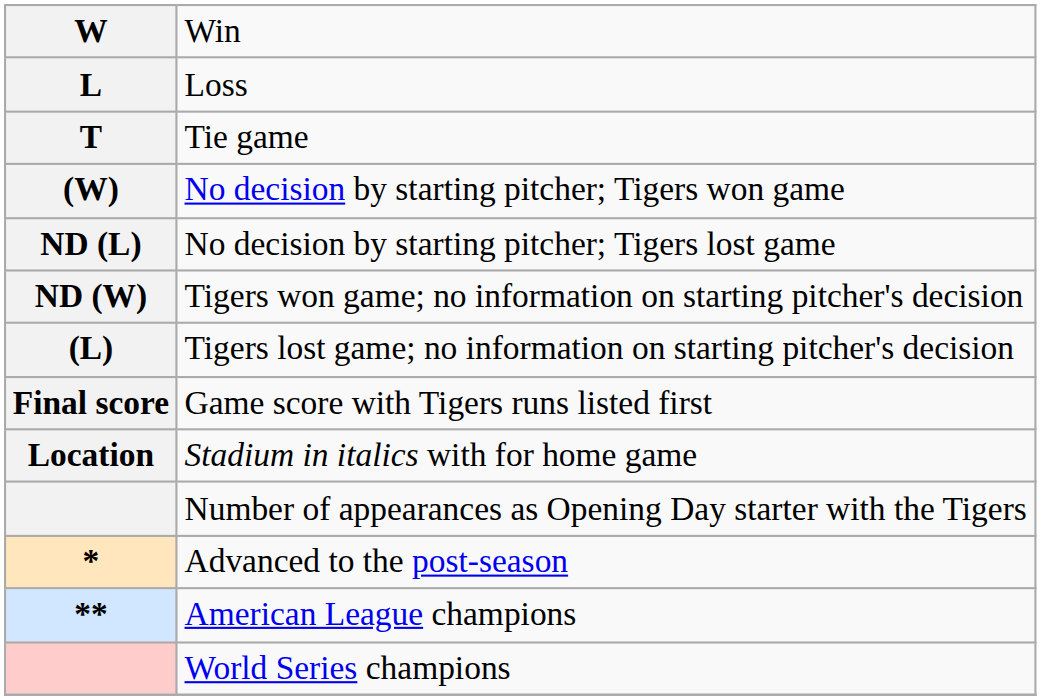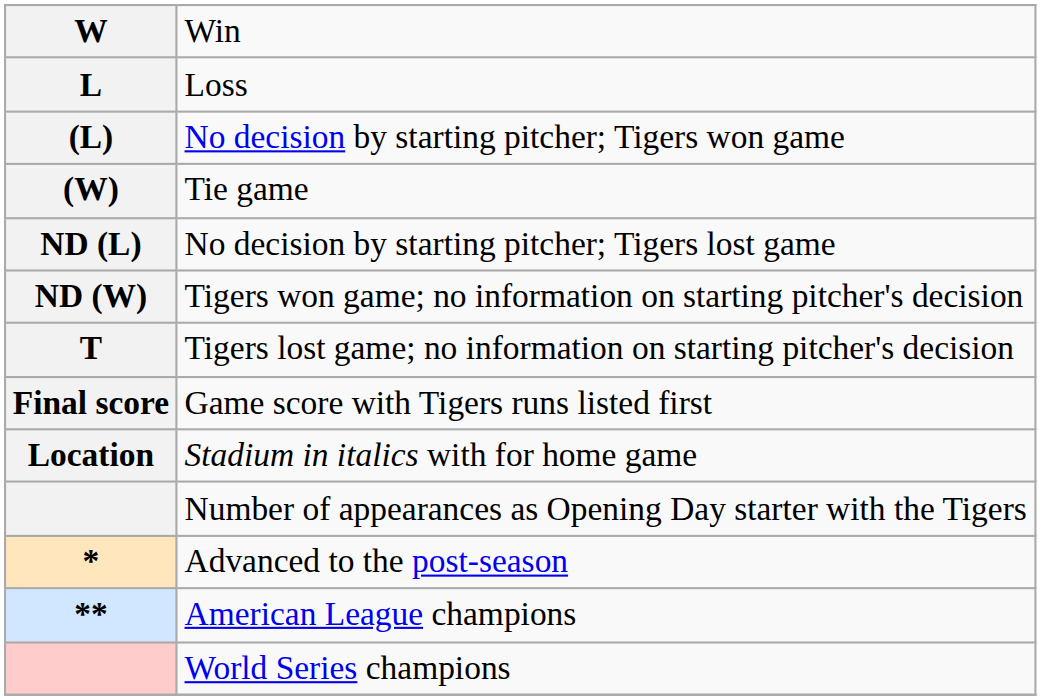(91, 137) T -> (91, 137) (L)
(247, 137) Tie game -> (515, 137) No decision by starting pitcher; Tigers won game
(515, 190) No decision by starting pitcher; Tigers won game -> (247, 190) Tie game
(91, 349) (L) -> (91, 349) T
